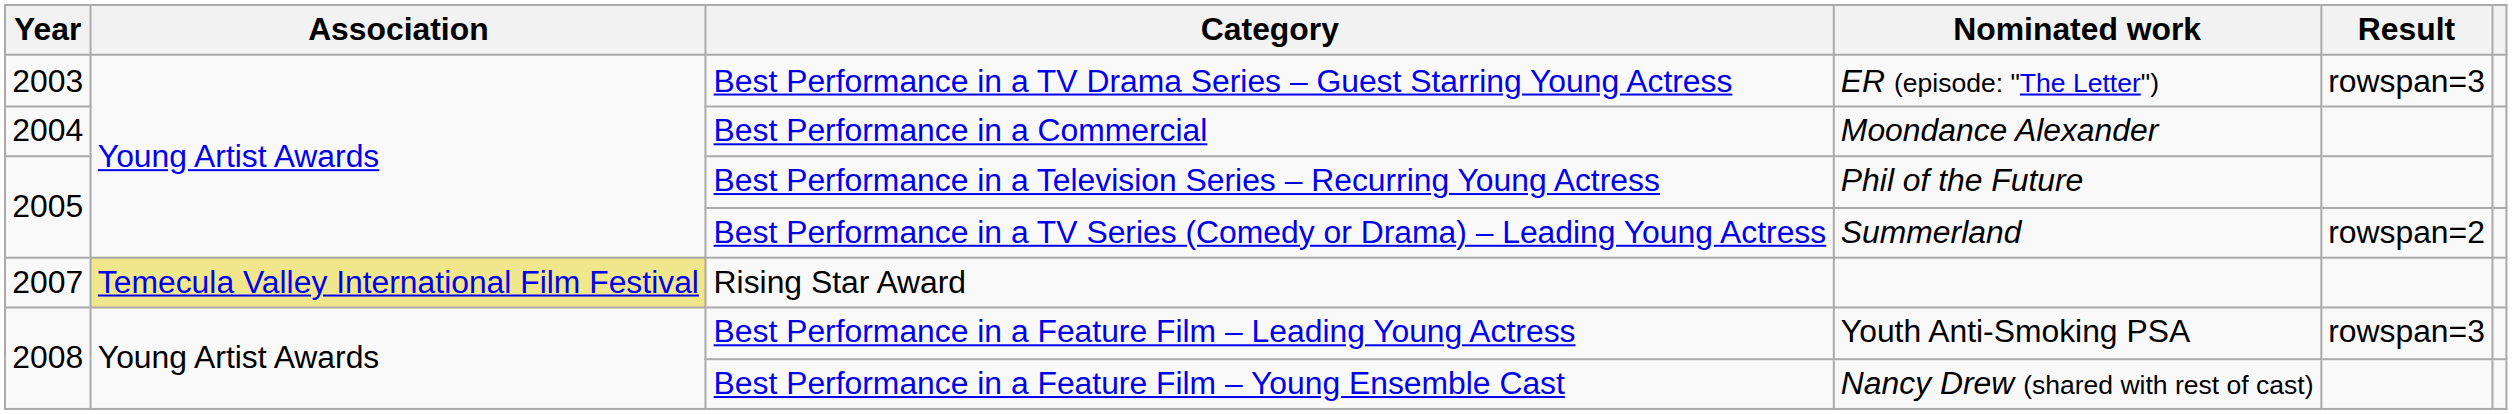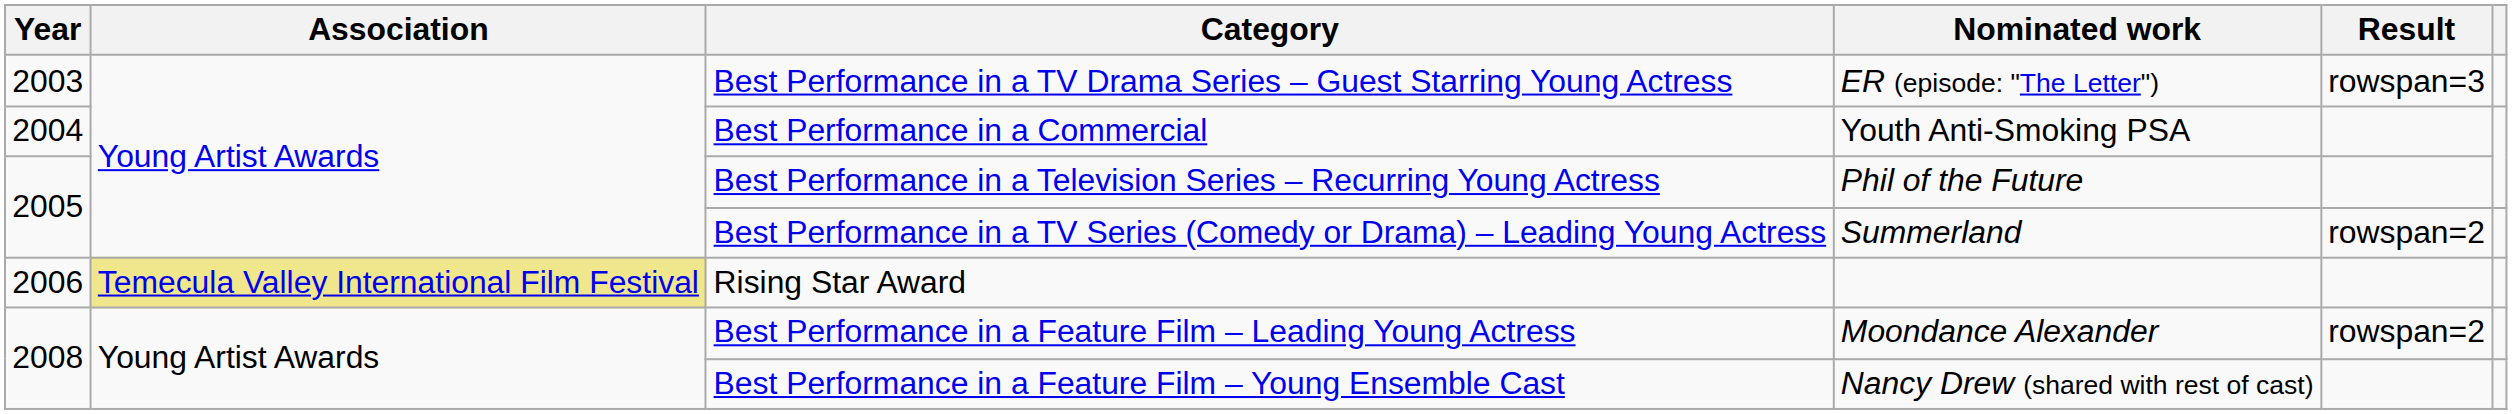(2000, 130) Moondance Alexander -> (2016, 130) Youth Anti-Smoking PSA
(48, 282) 2007 -> (48, 282) 2006
(2016, 332) Youth Anti-Smoking PSA -> (2000, 332) Moondance Alexander
(2407, 332) rowspan=3 -> (2407, 332) rowspan=2
